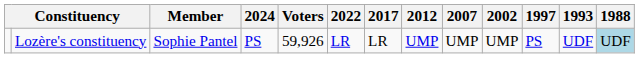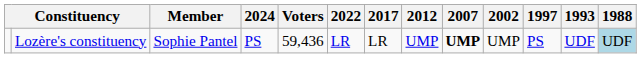(303, 40) 59,926 -> (303, 40) 59,436
(462, 40) normal -> (463, 40) bold
